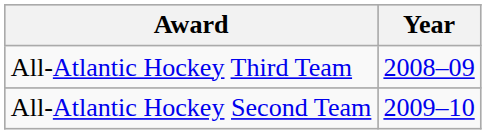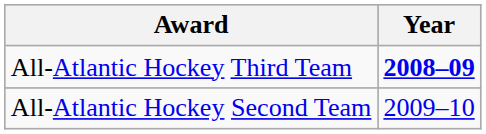(429, 66) normal -> (429, 66) bold
